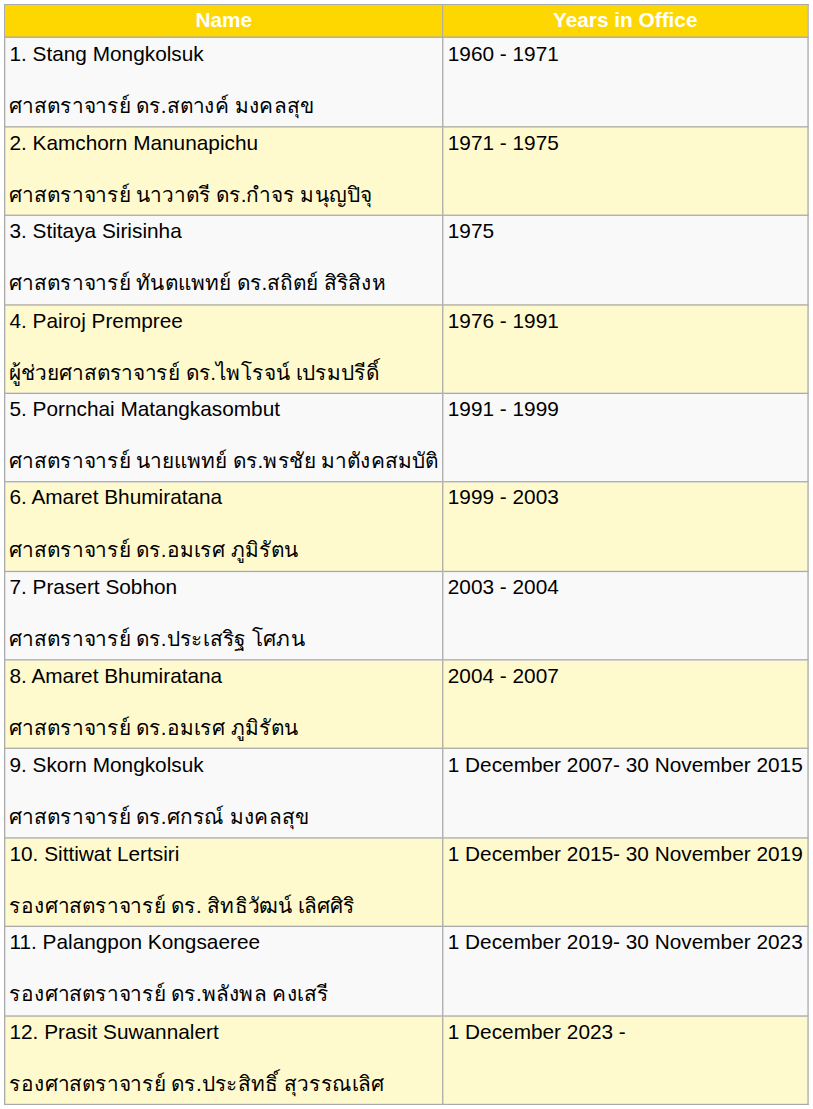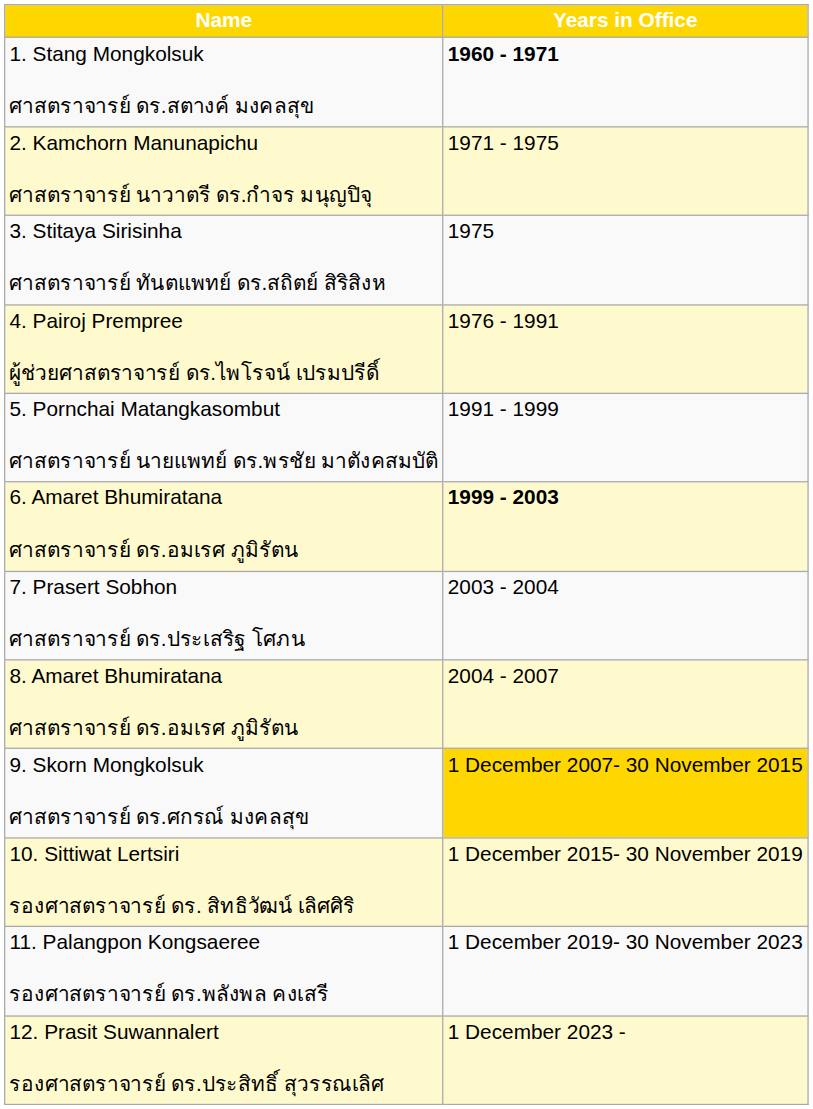(503, 53) normal -> (503, 53) bold
(503, 498) normal -> (503, 498) bold
(625, 765) no background -> (625, 765) gold background
